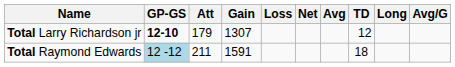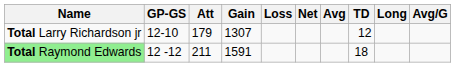(164, 33) bold -> (164, 33) normal
(74, 52) no background -> (74, 52) lightgreen background
(166, 52) lightblue background -> (166, 52) no background
